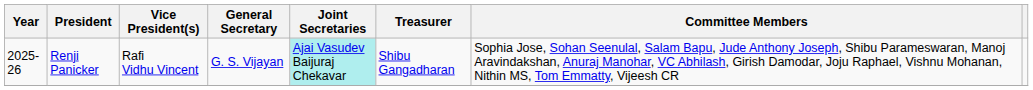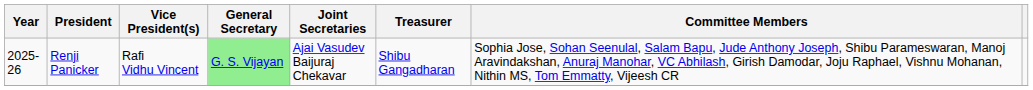(247, 62) no background -> (247, 62) lightgreen background
(329, 62) paleturquoise background -> (329, 62) no background
